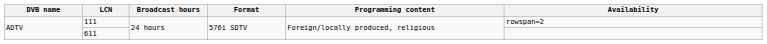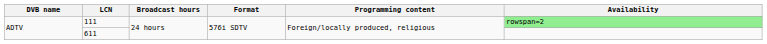(525, 22) no background -> (525, 22) lightgreen background
